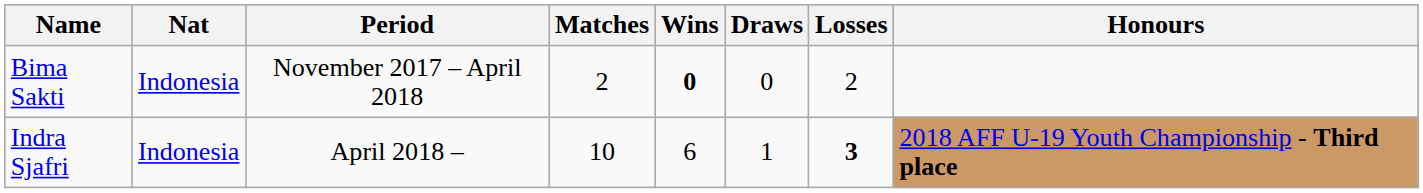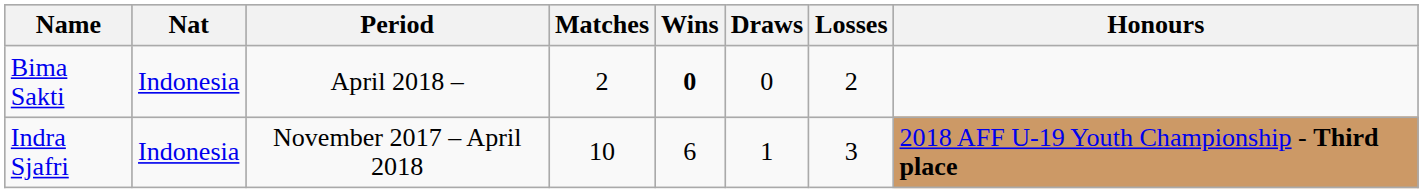(397, 81) November 2017 – April 2018 -> (397, 81) April 2018 –
(397, 151) April 2018 – -> (397, 151) November 2017 – April 2018
(851, 151) bold -> (851, 151) normal
